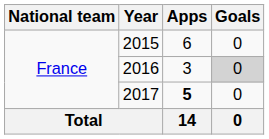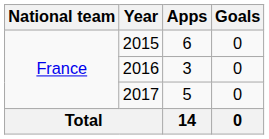(238, 69) lightgrey background -> (238, 69) no background
(187, 95) bold -> (187, 95) normal
